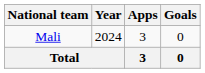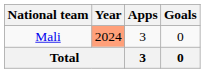(108, 36) no background -> (108, 36) lightsalmon background
